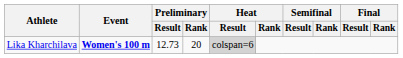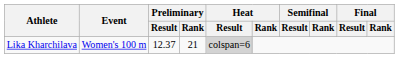(116, 45) bold -> (114, 45) normal
(168, 45) 12.73 -> (164, 45) 12.37
(196, 45) 20 -> (193, 45) 21
